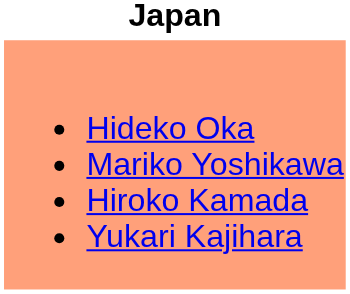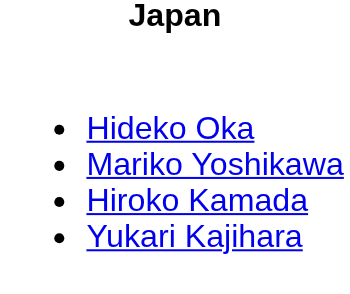(175, 183) lightsalmon background -> (175, 183) no background
